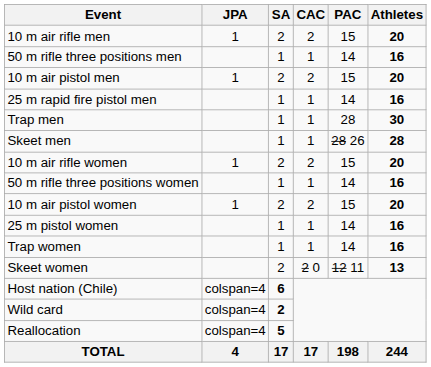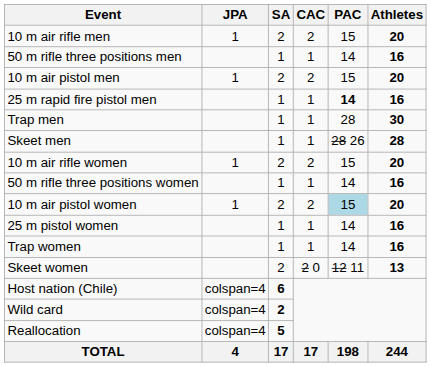(348, 99) normal -> (348, 99) bold
(348, 204) no background -> (348, 204) lightblue background
